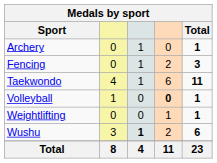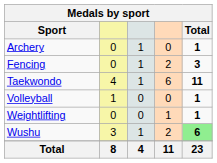(168, 99) bold -> (168, 99) normal
(141, 133) bold -> (141, 133) normal
(197, 133) no background -> (197, 133) lightgreen background
